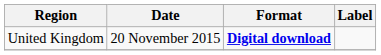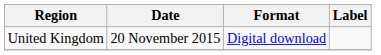(279, 38) bold -> (277, 38) normal
